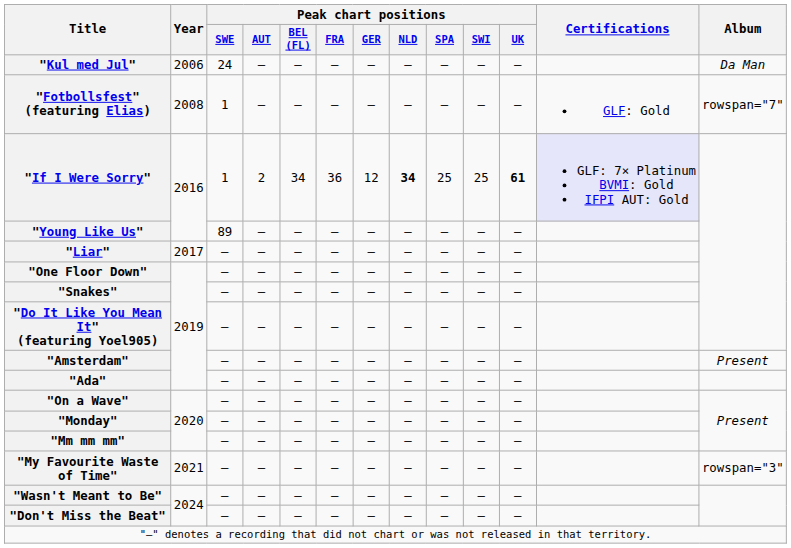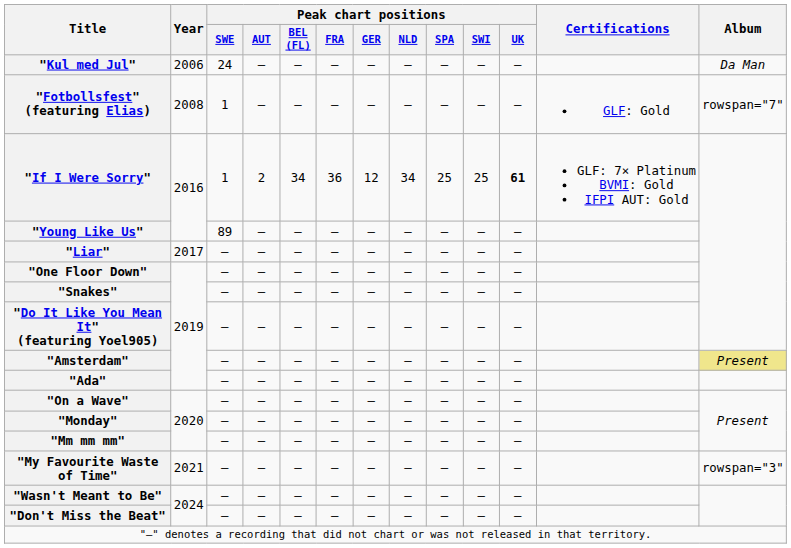(408, 177) bold -> (408, 177) normal
(618, 185) lavender background -> (618, 185) no background
(743, 360) no background -> (743, 360) khaki background
